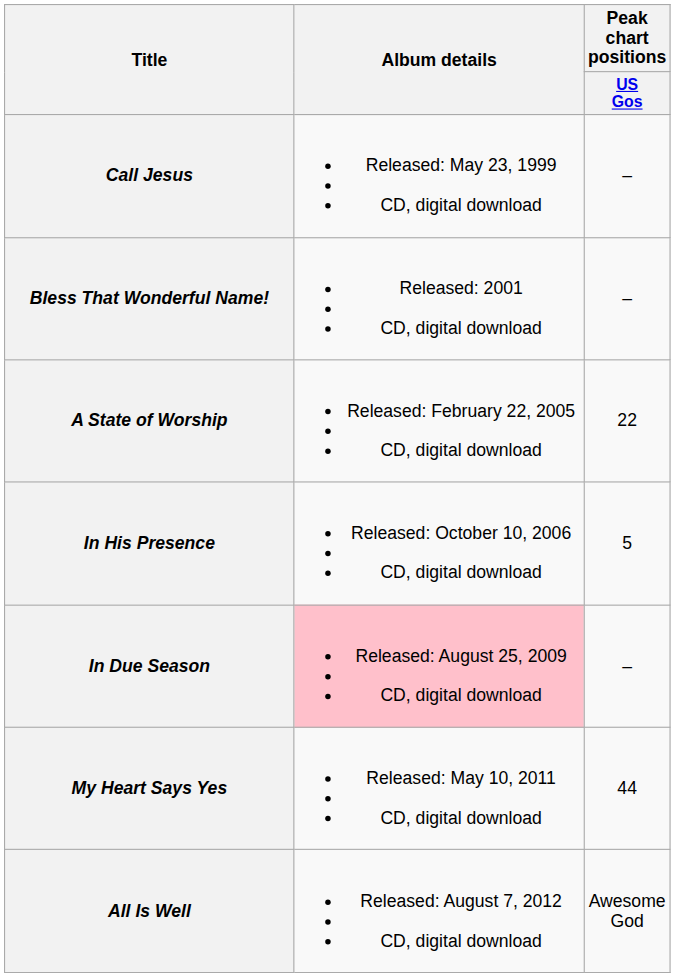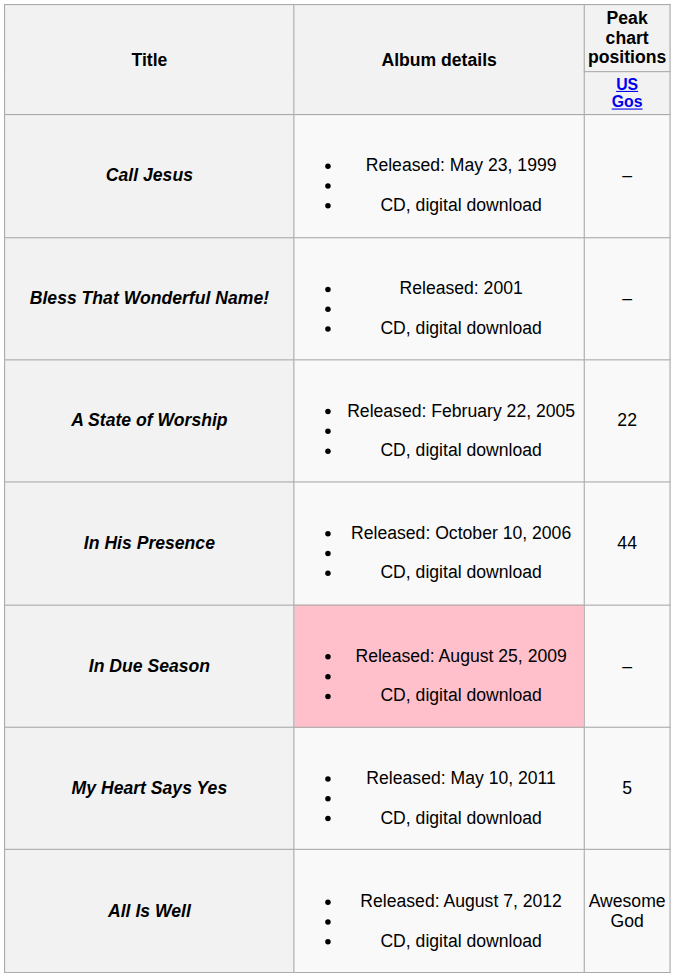(627, 543) 5 -> (627, 543) 44
(627, 788) 44 -> (627, 788) 5
